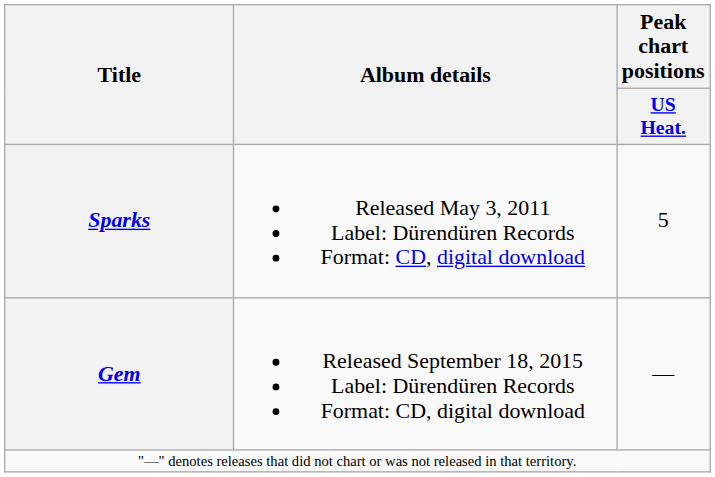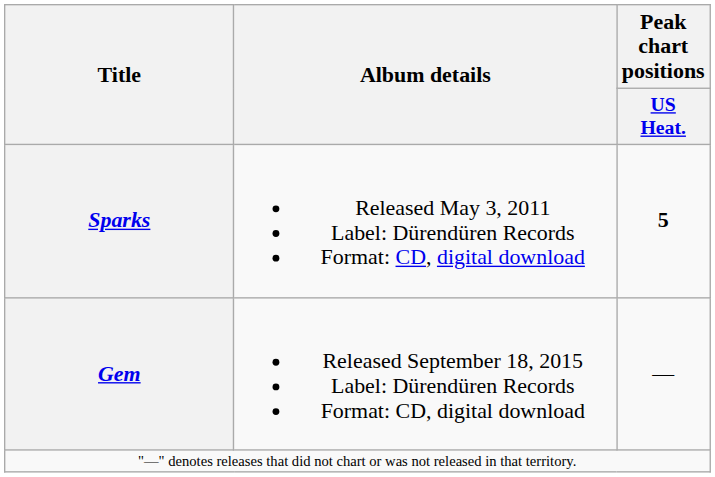(663, 220) normal -> (663, 220) bold
